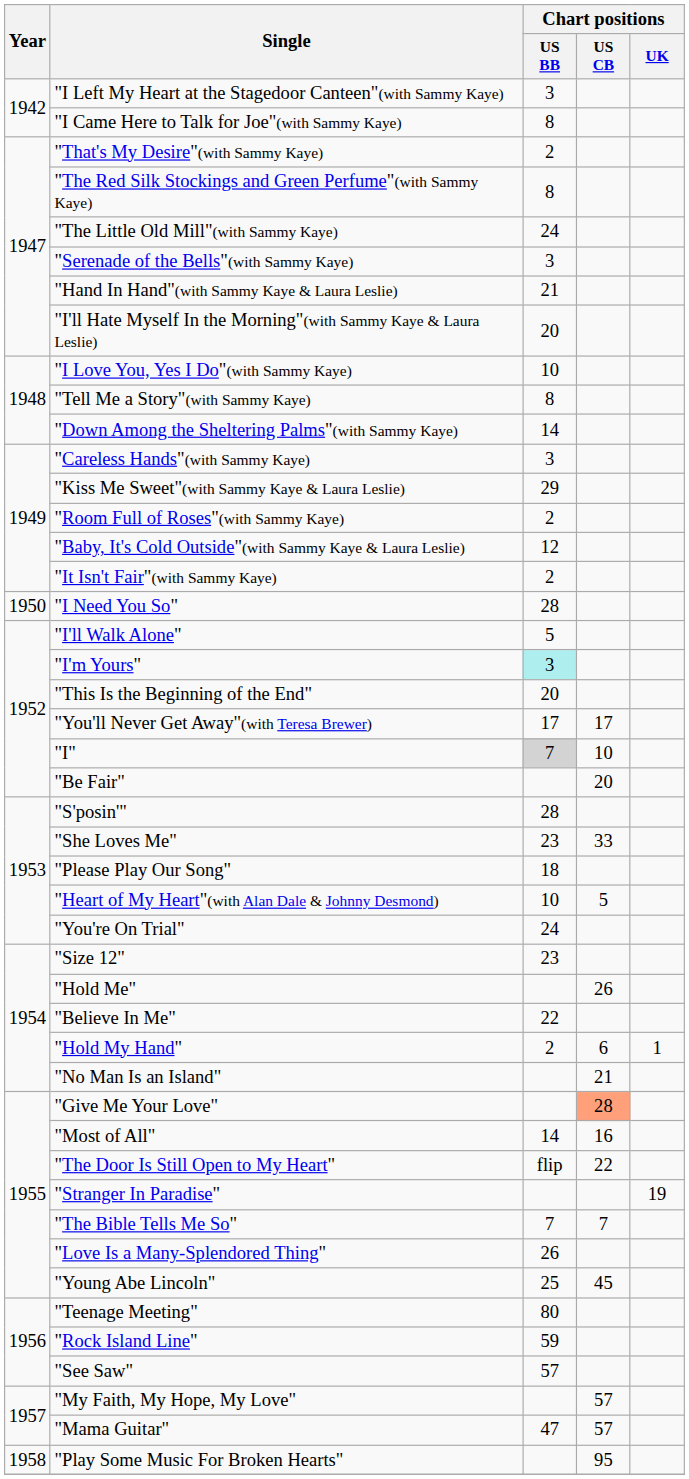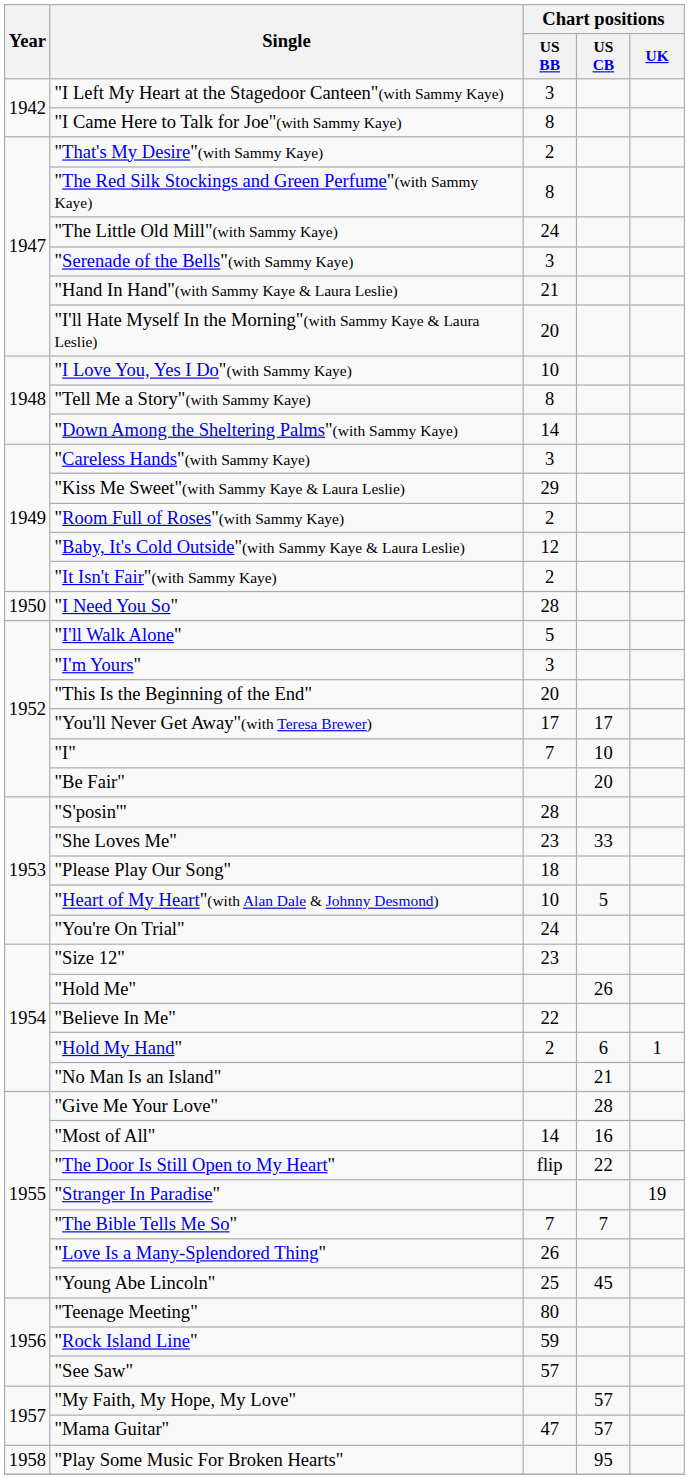(550, 664) paleturquoise background -> (550, 664) no background
(550, 752) lightgrey background -> (550, 752) no background
(603, 1106) lightsalmon background -> (603, 1106) no background
